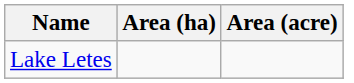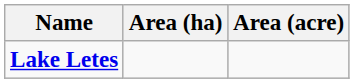(61, 59) normal -> (64, 59) bold
